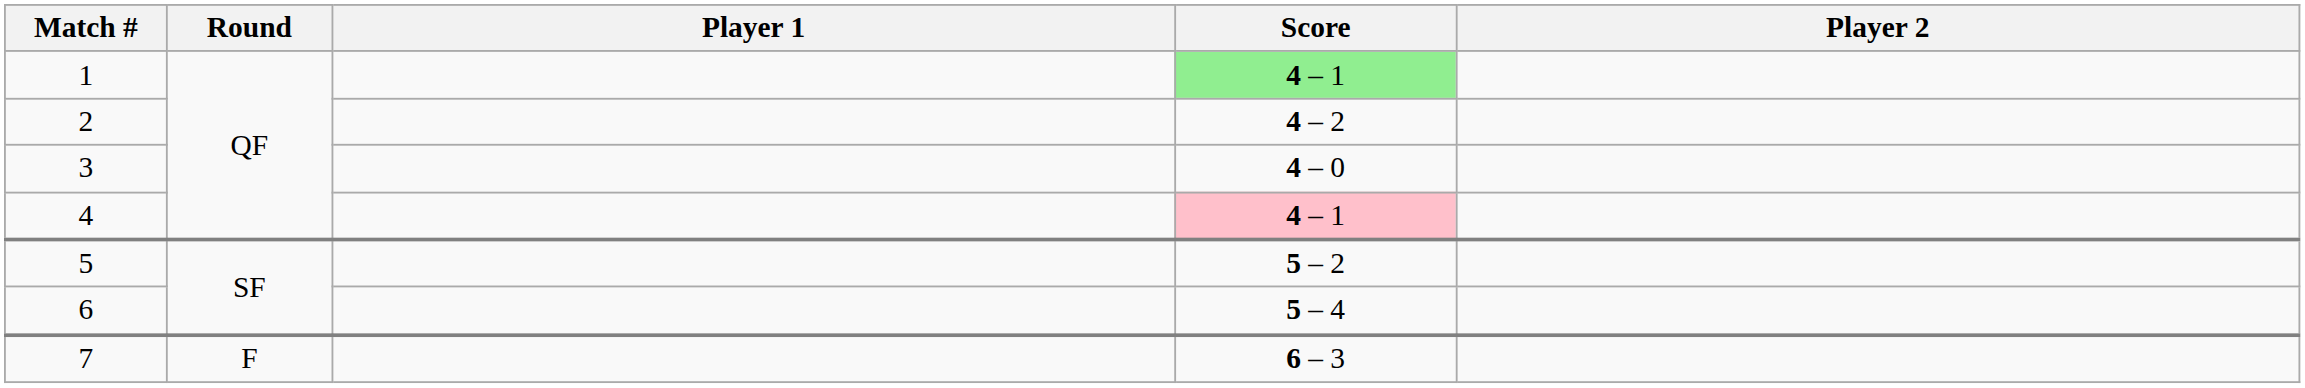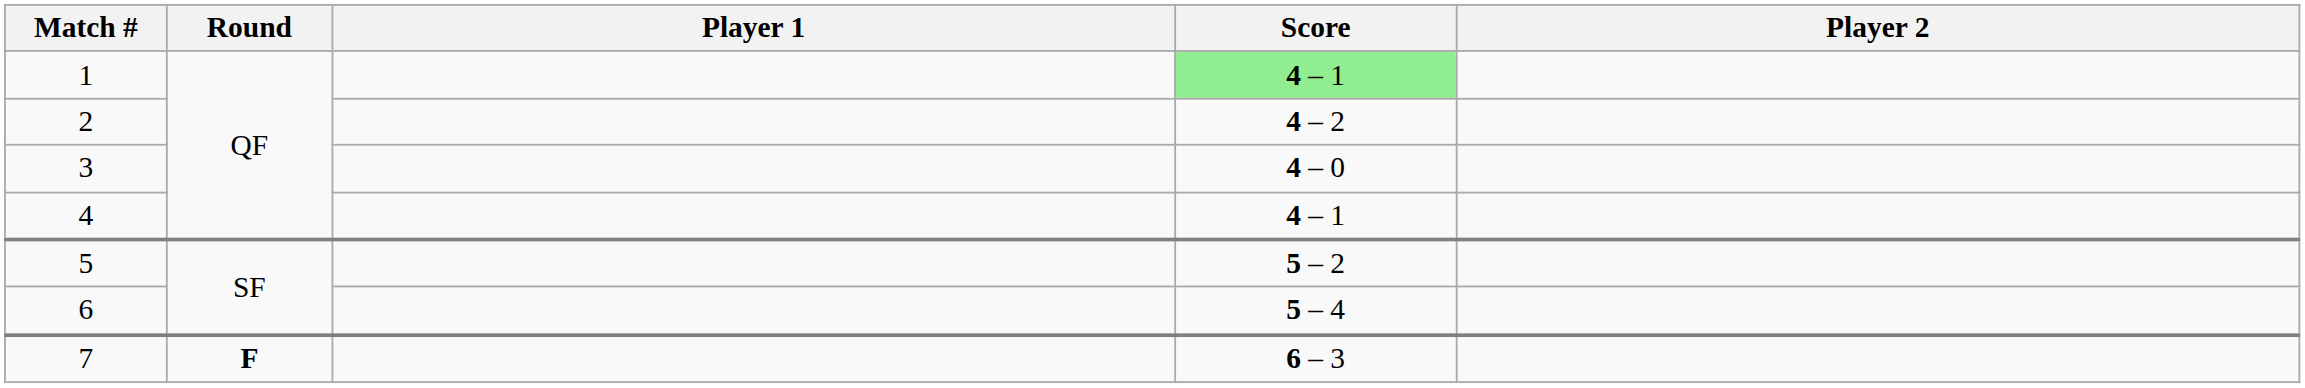(1316, 214) pink background -> (1316, 214) no background
(249, 358) normal -> (249, 358) bold
